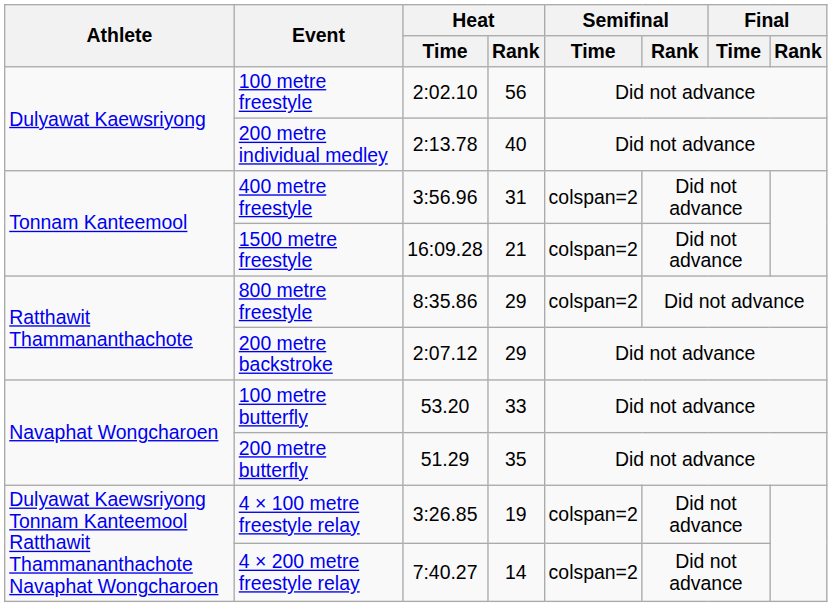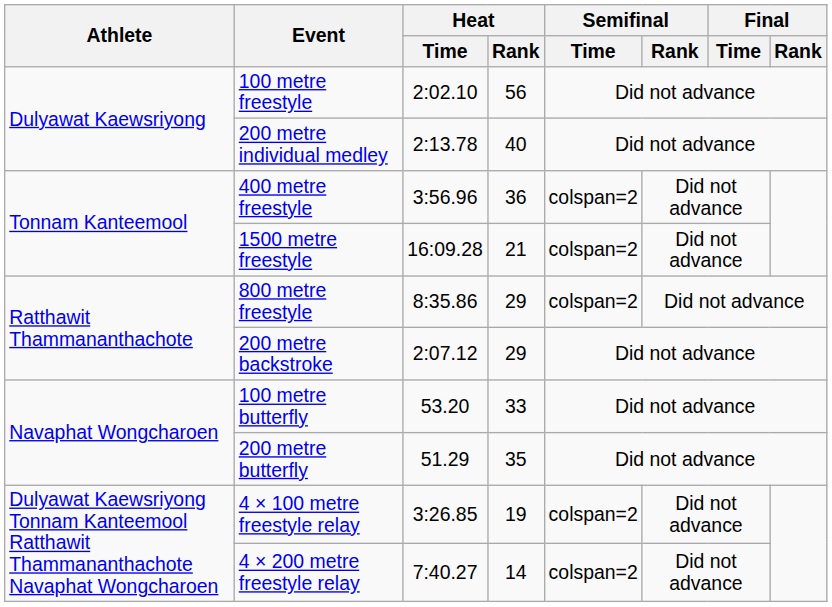(516, 197) 31 -> (516, 197) 36
